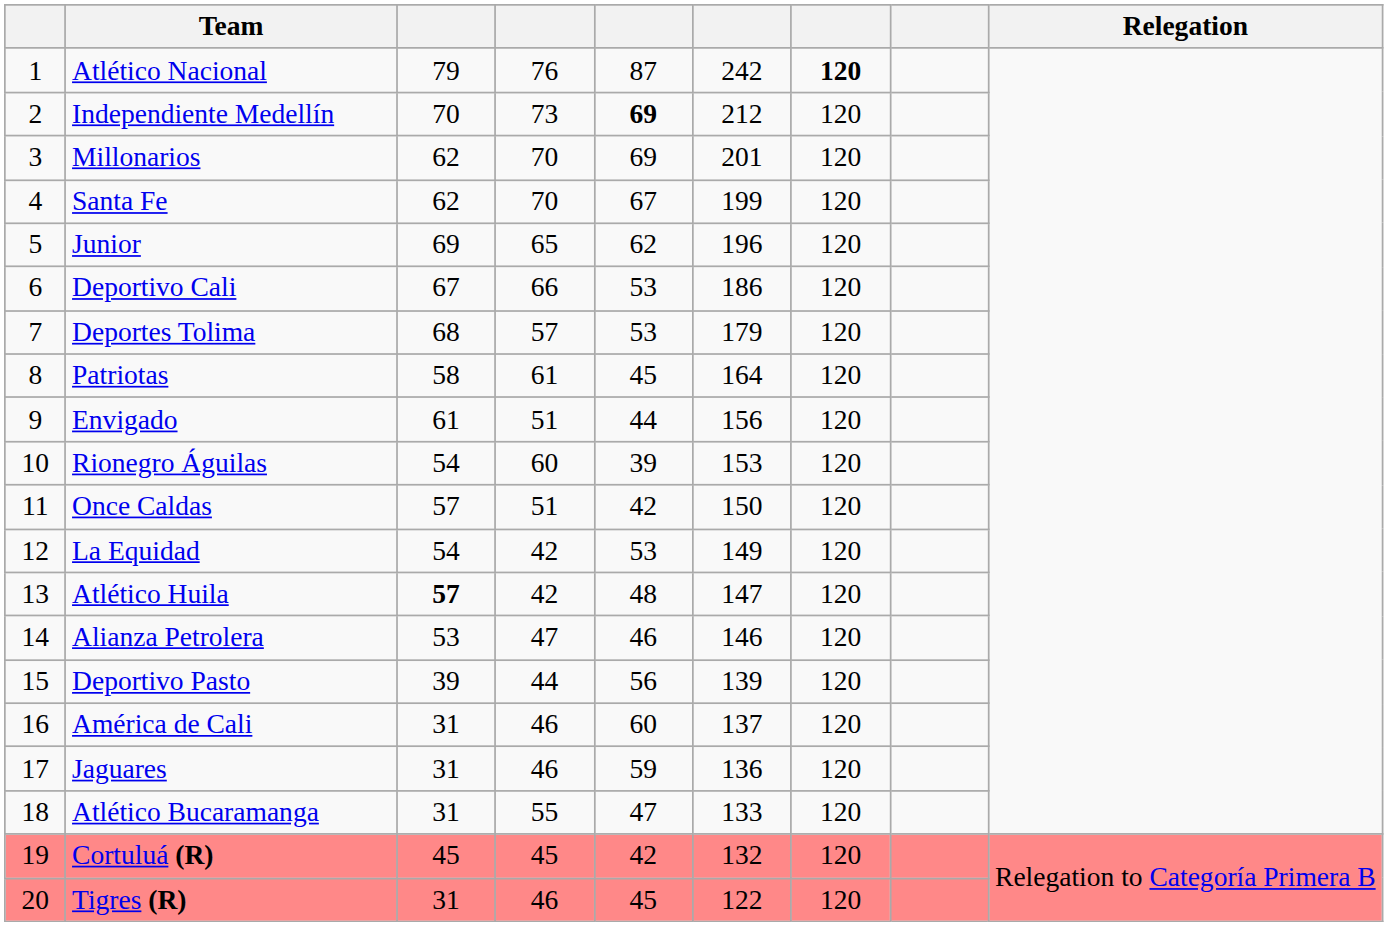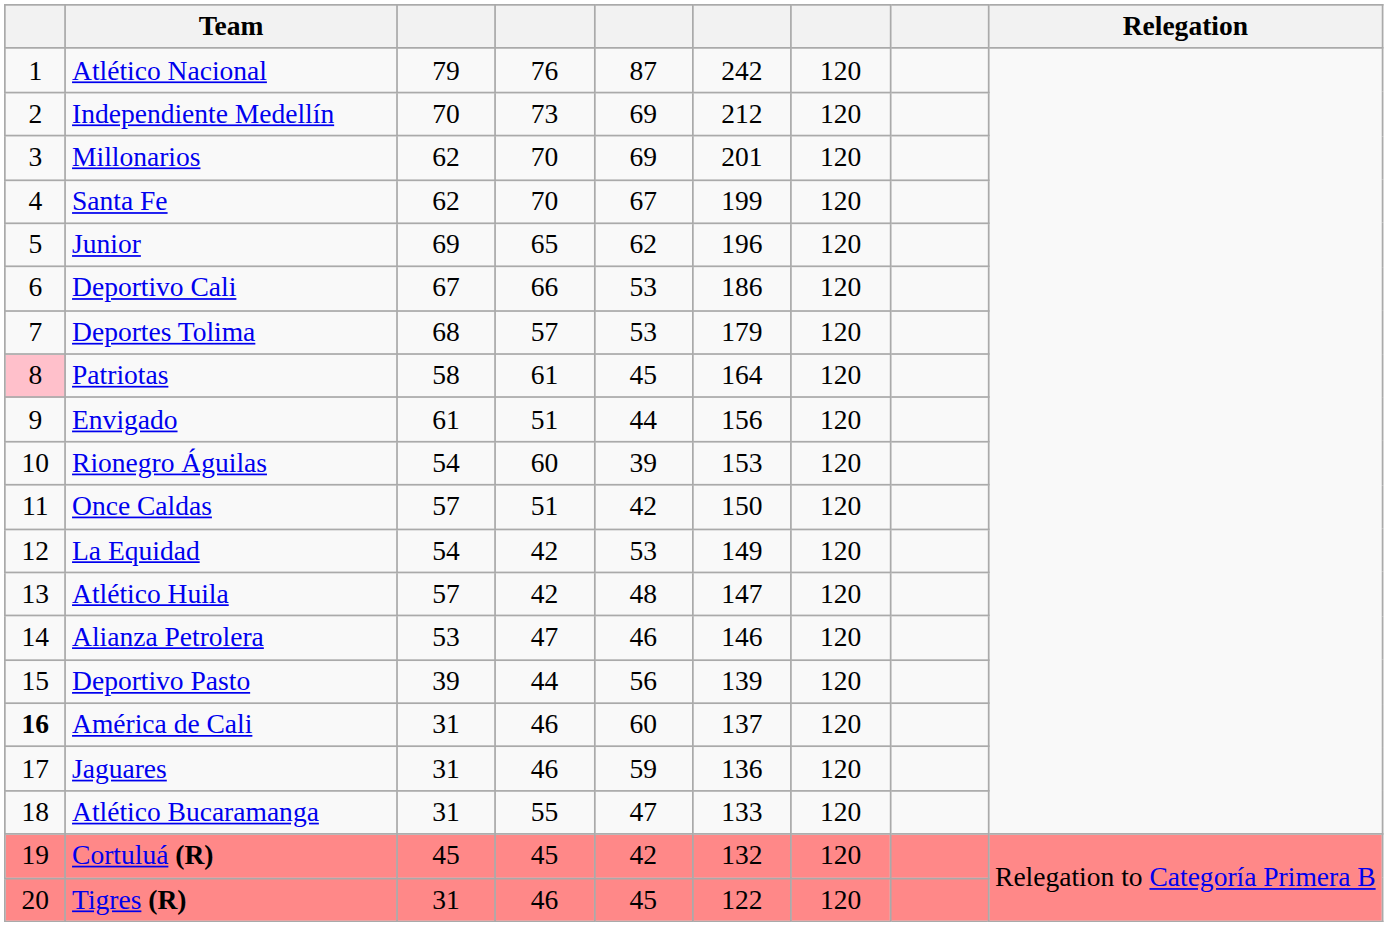(841, 69) bold -> (841, 69) normal
(643, 113) bold -> (643, 113) normal
(35, 375) no background -> (35, 375) pink background
(446, 593) bold -> (446, 593) normal
(35, 724) normal -> (35, 724) bold
